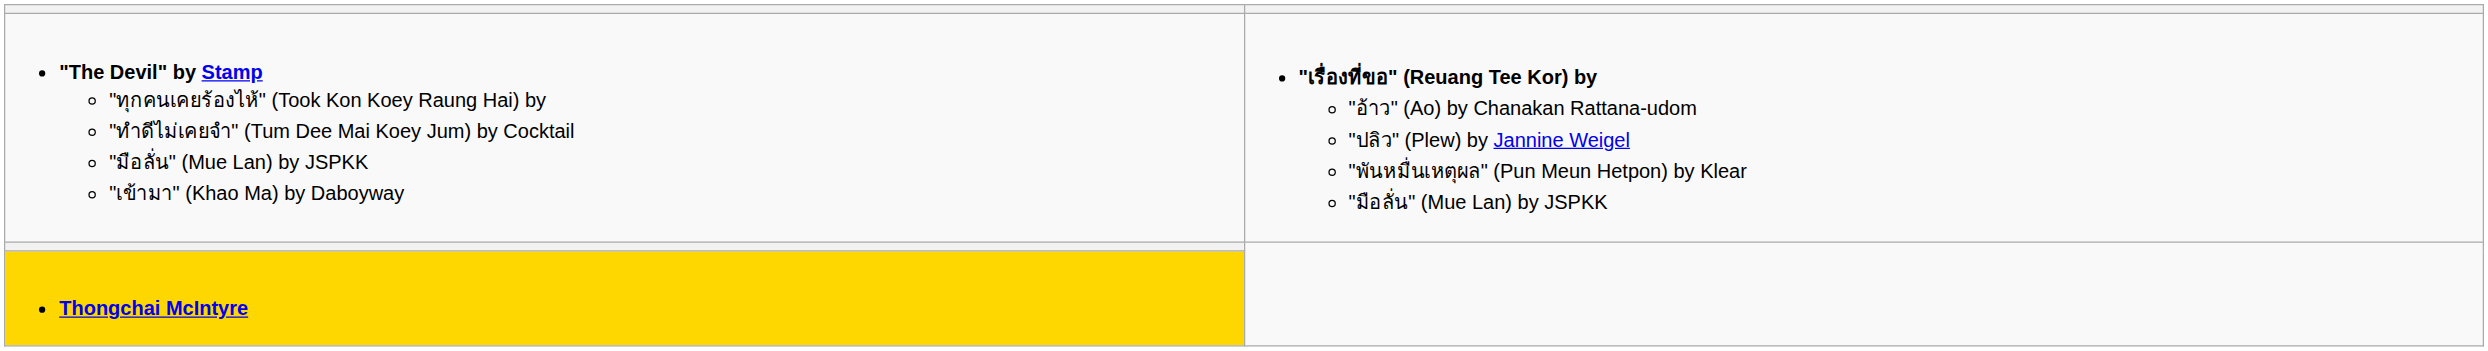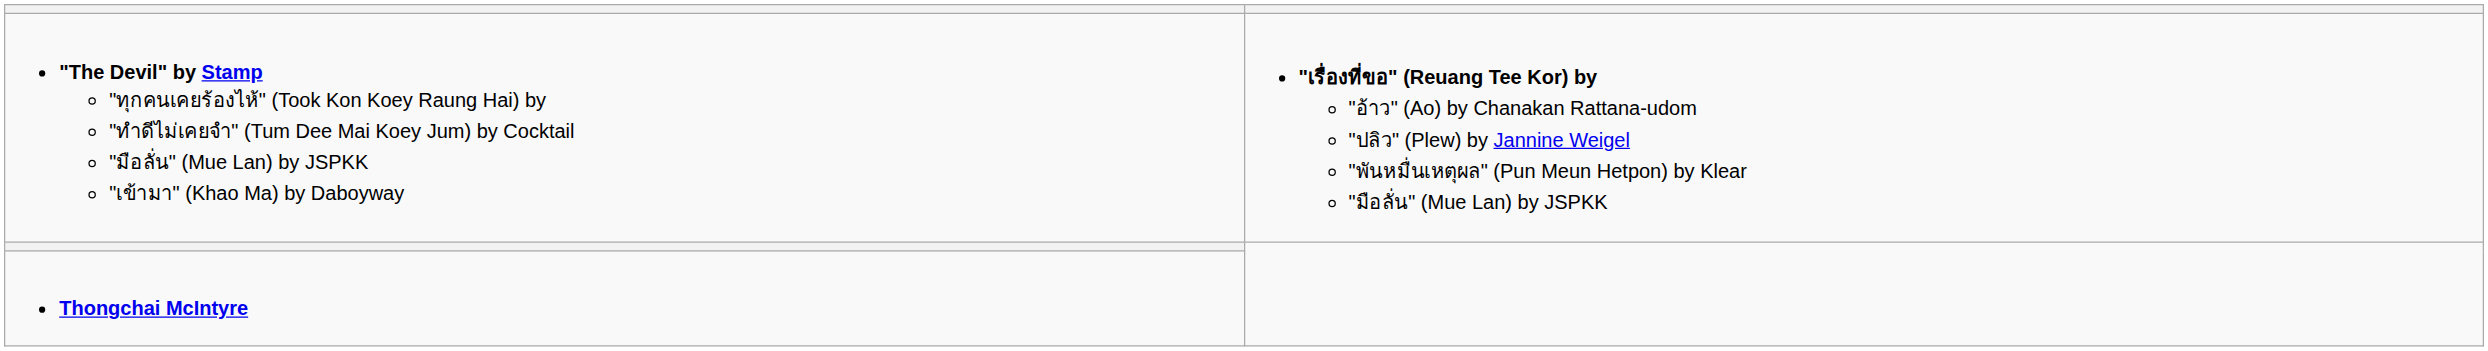(624, 309) gold background -> (624, 309) no background
